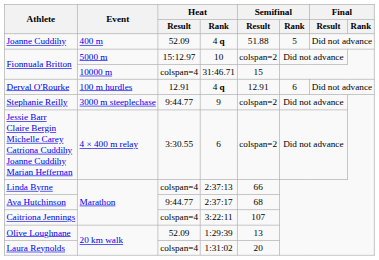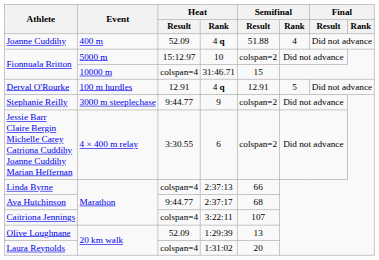(294, 42) 5 -> (294, 42) 4
(294, 87) 6 -> (294, 87) 5
